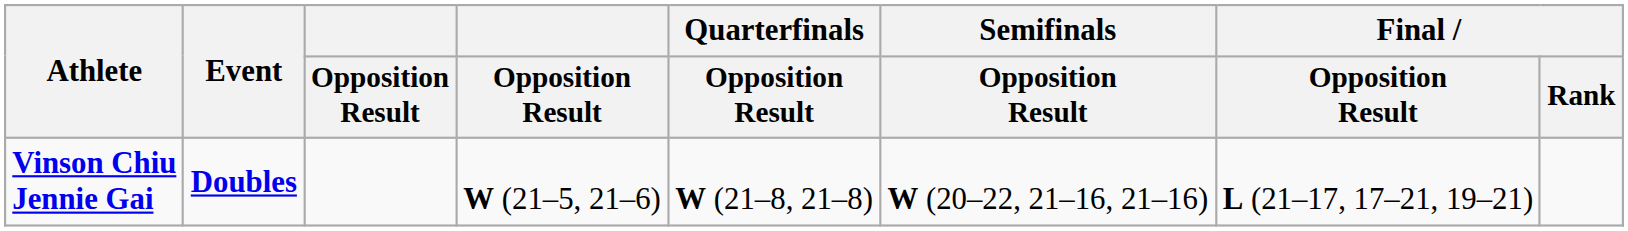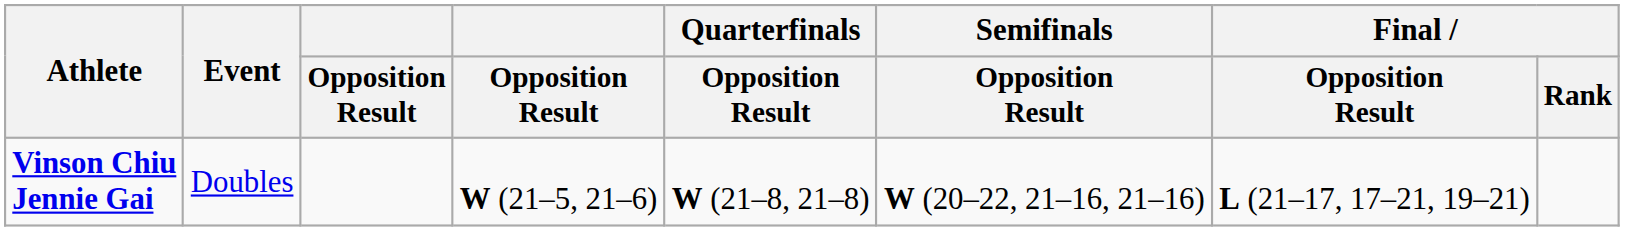(244, 181) bold -> (242, 181) normal
